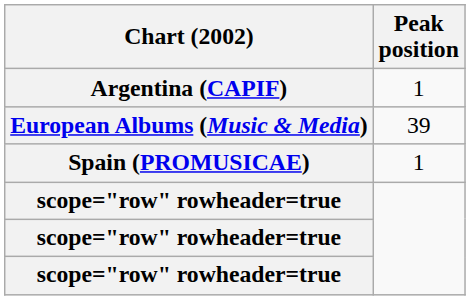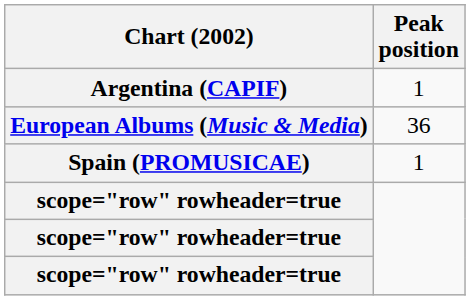(419, 125) 39 -> (419, 125) 36
